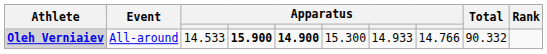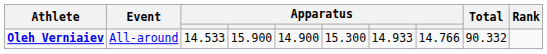(56, 38) lightgrey background -> (56, 38) no background
(251, 38) bold -> (251, 38) normal
(298, 38) bold -> (298, 38) normal
